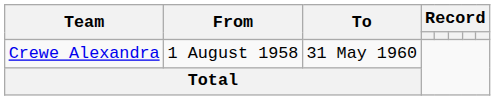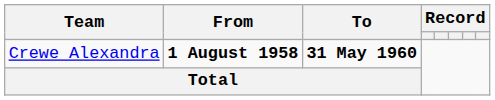(233, 54) normal -> (233, 54) bold
(362, 54) normal -> (362, 54) bold
